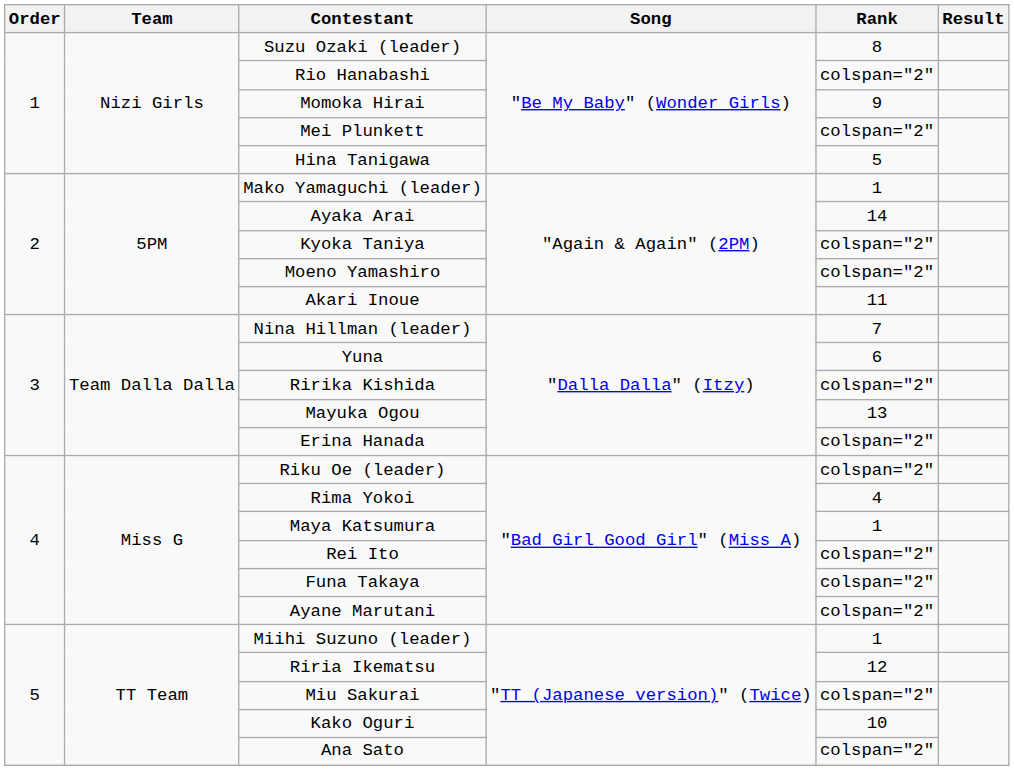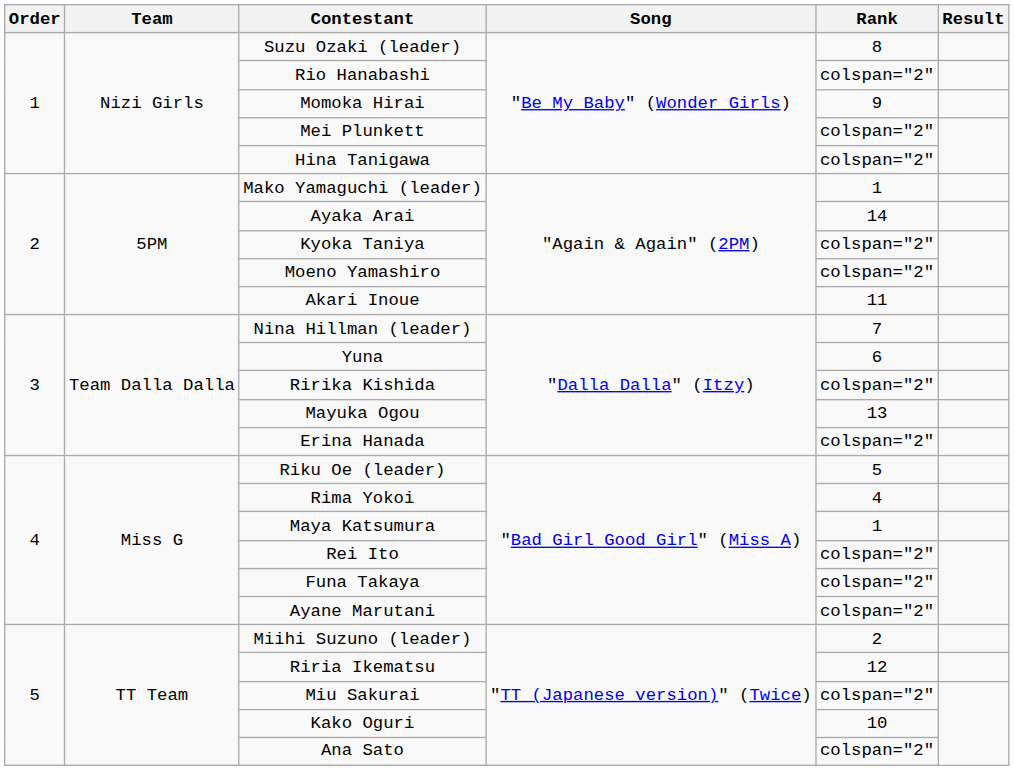(877, 160) 5 -> (877, 160) colspan="2"
(877, 470) colspan="2" -> (877, 470) 5
(877, 639) 1 -> (877, 639) 2
